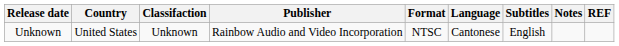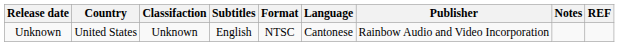columns swapped: (307, 13) <-> (527, 13)
